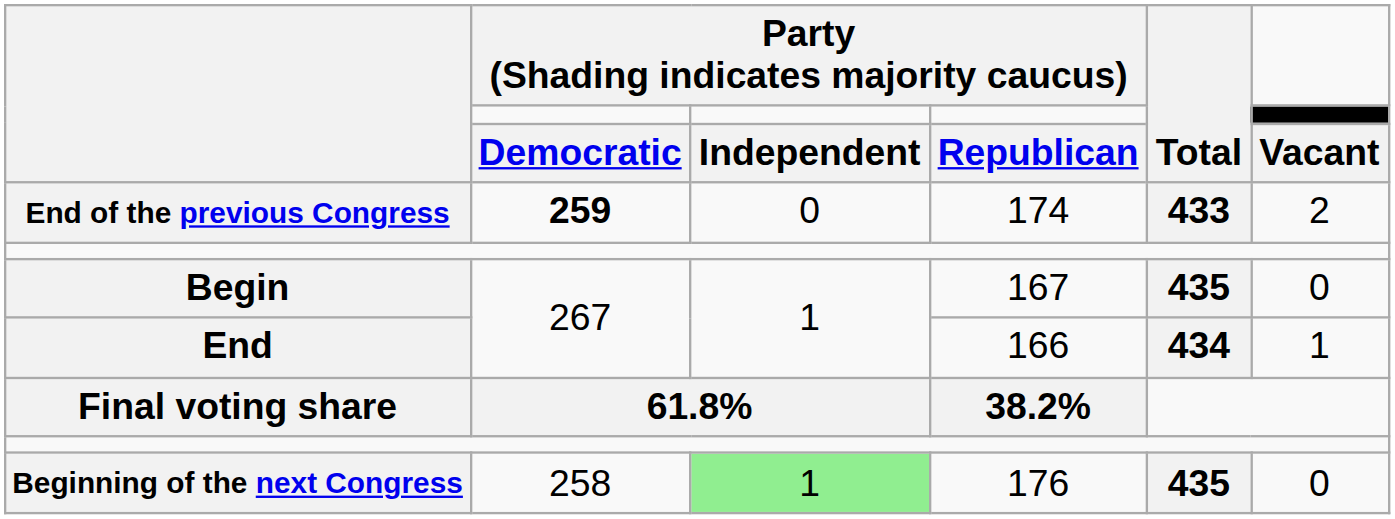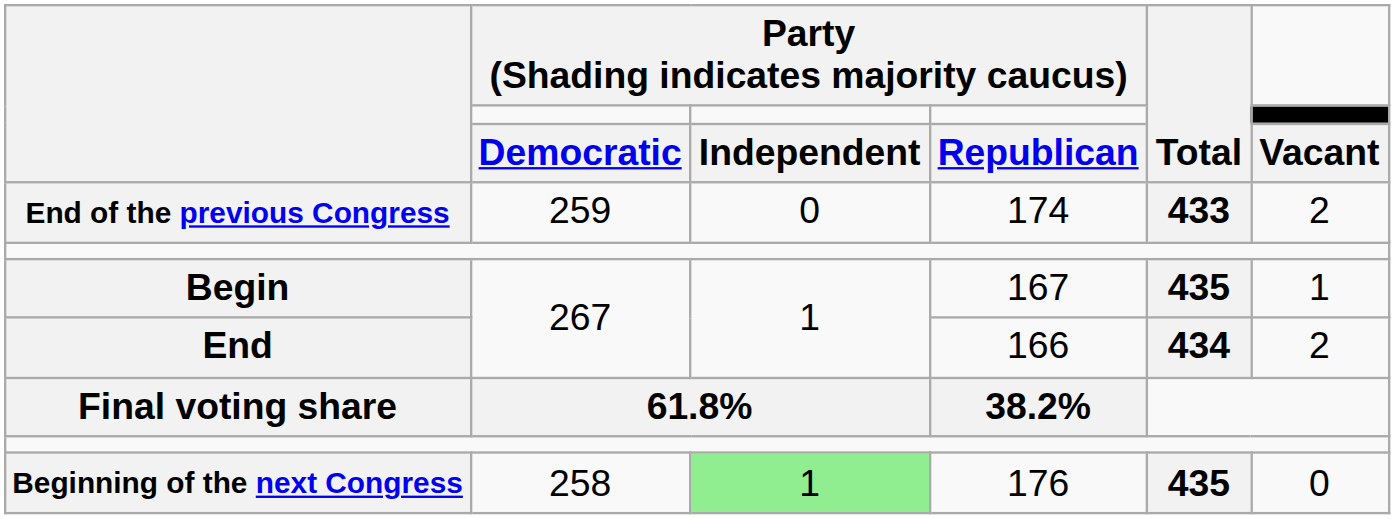(580, 211) bold -> (580, 211) normal
(1319, 287) 0 -> (1319, 287) 1
(1319, 346) 1 -> (1319, 346) 2
